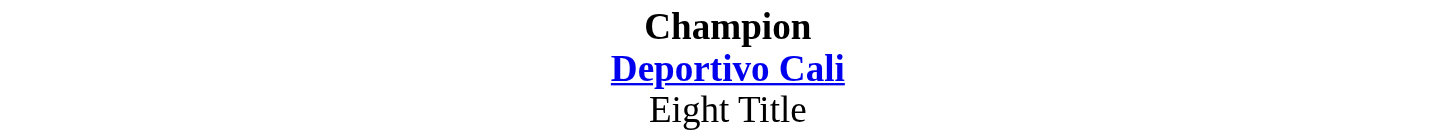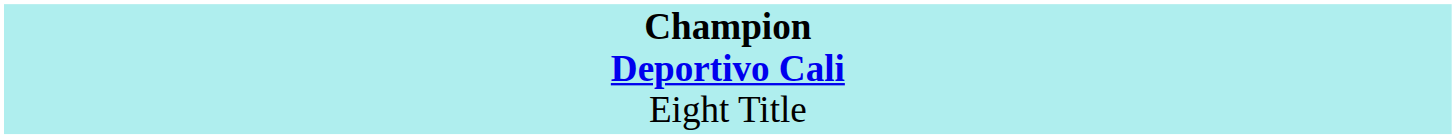(728, 68) no background -> (728, 68) paleturquoise background
